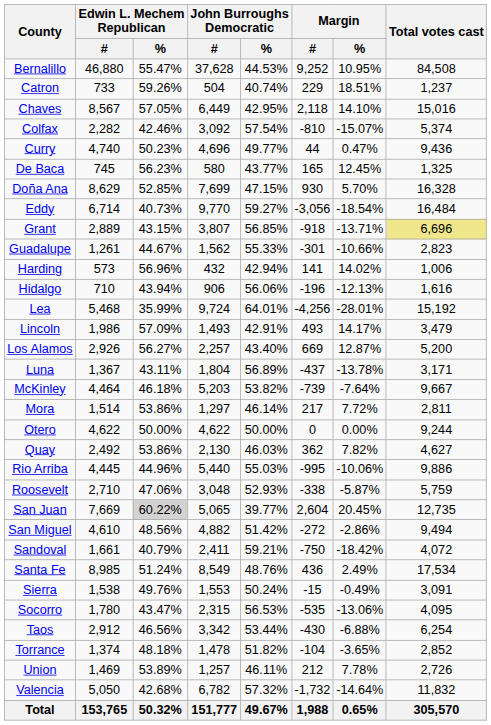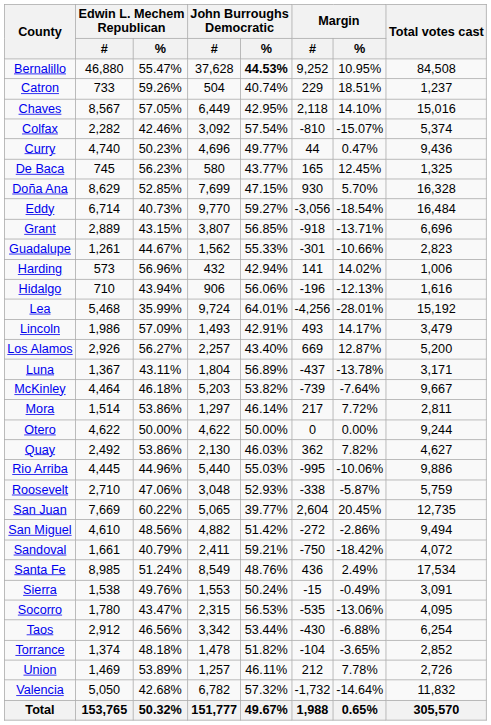(266, 68) normal -> (266, 68) bold
(436, 229) khaki background -> (436, 229) no background
(160, 509) lightgrey background -> (160, 509) no background
